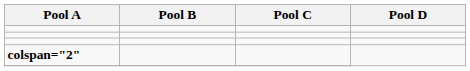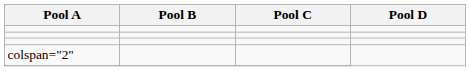(44, 55) bold -> (41, 55) normal
